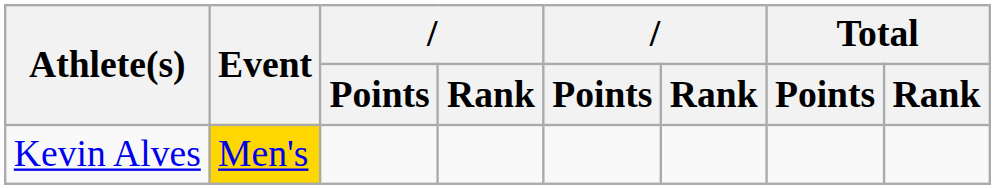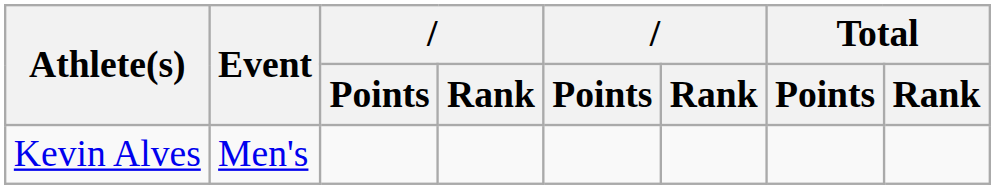(263, 153) gold background -> (263, 153) no background
